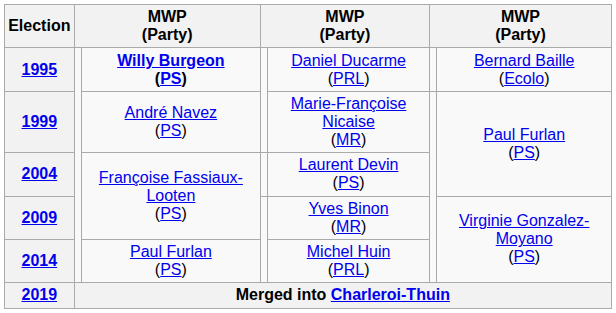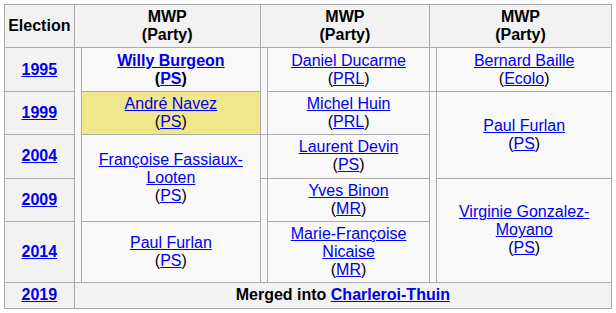(171, 121) no background -> (171, 112) khaki background
(349, 121) Marie-Françoise Nicaise (MR) -> (349, 112) Michel Huin (PRL)
(349, 261) Michel Huin (PRL) -> (349, 252) Marie-Françoise Nicaise (MR)
